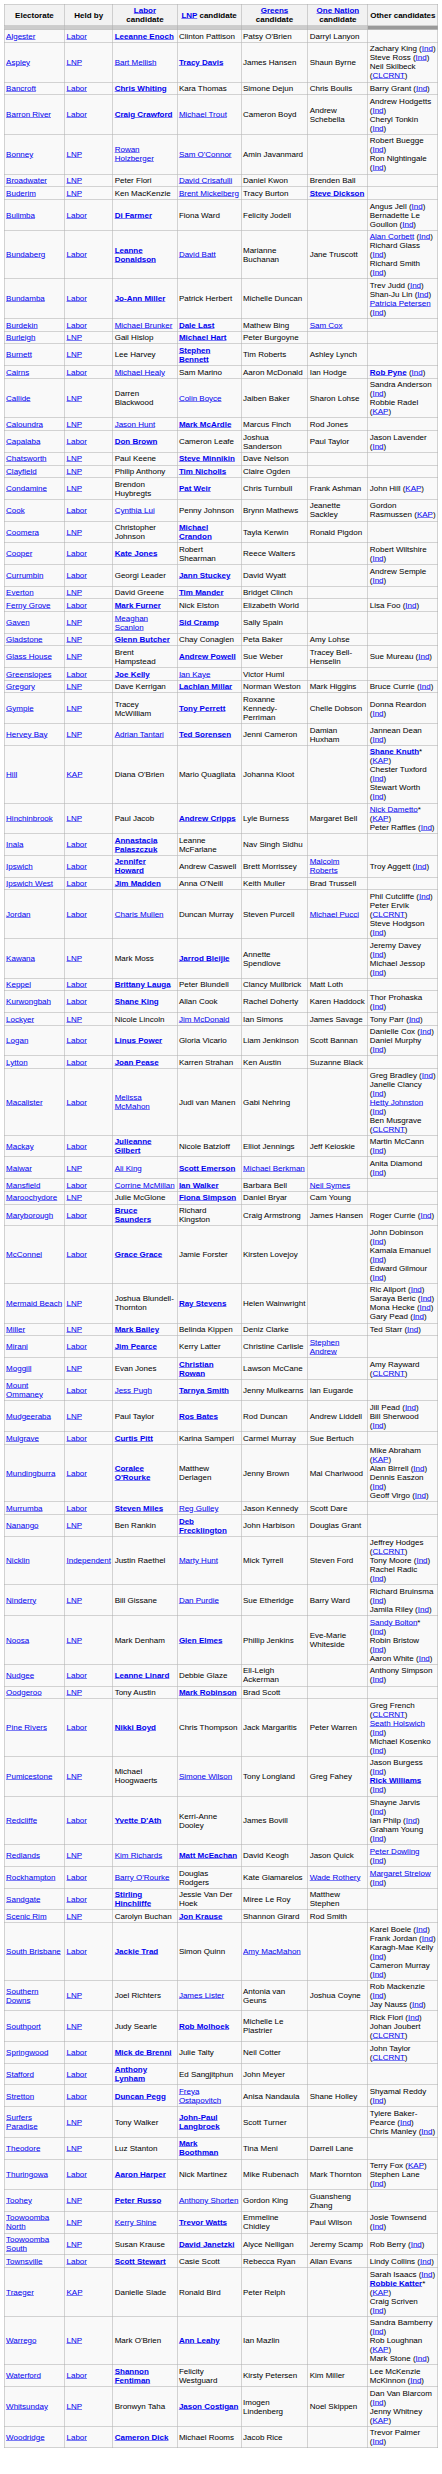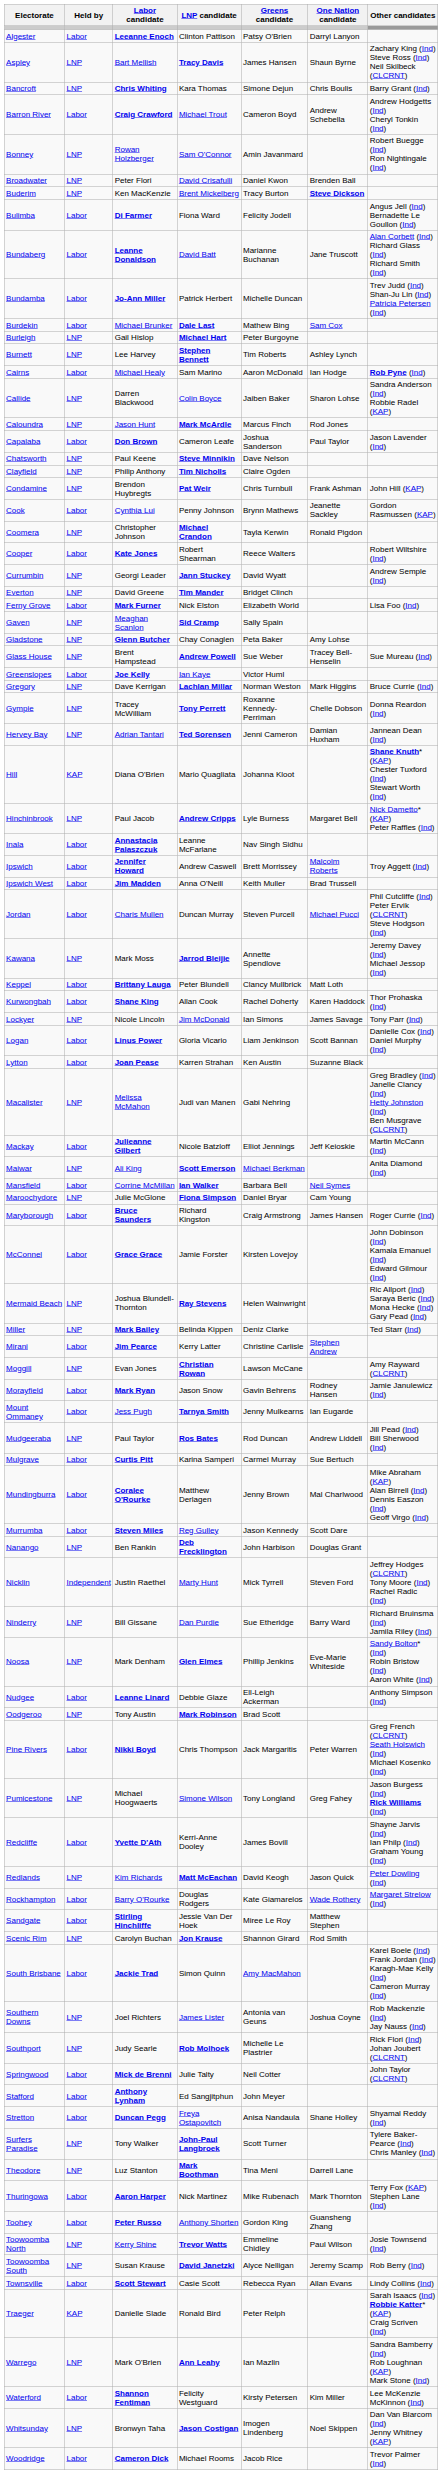(77, 88) Labor -> (74, 88) LNP
(77, 575) Labor -> (74, 575) LNP
(77, 1102) Labor -> (74, 1102) LNP
+ row: (25, 1390)
(74, 2200) LNP -> (77, 2222) Labor
